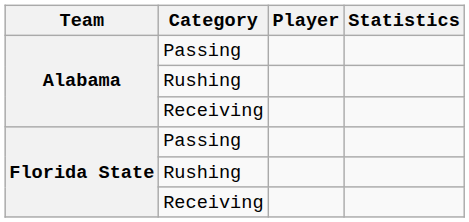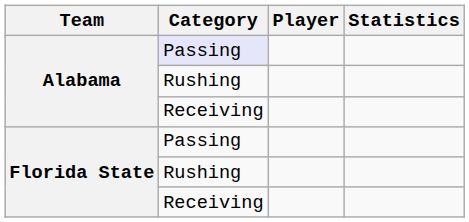(202, 51) no background -> (202, 51) lavender background
